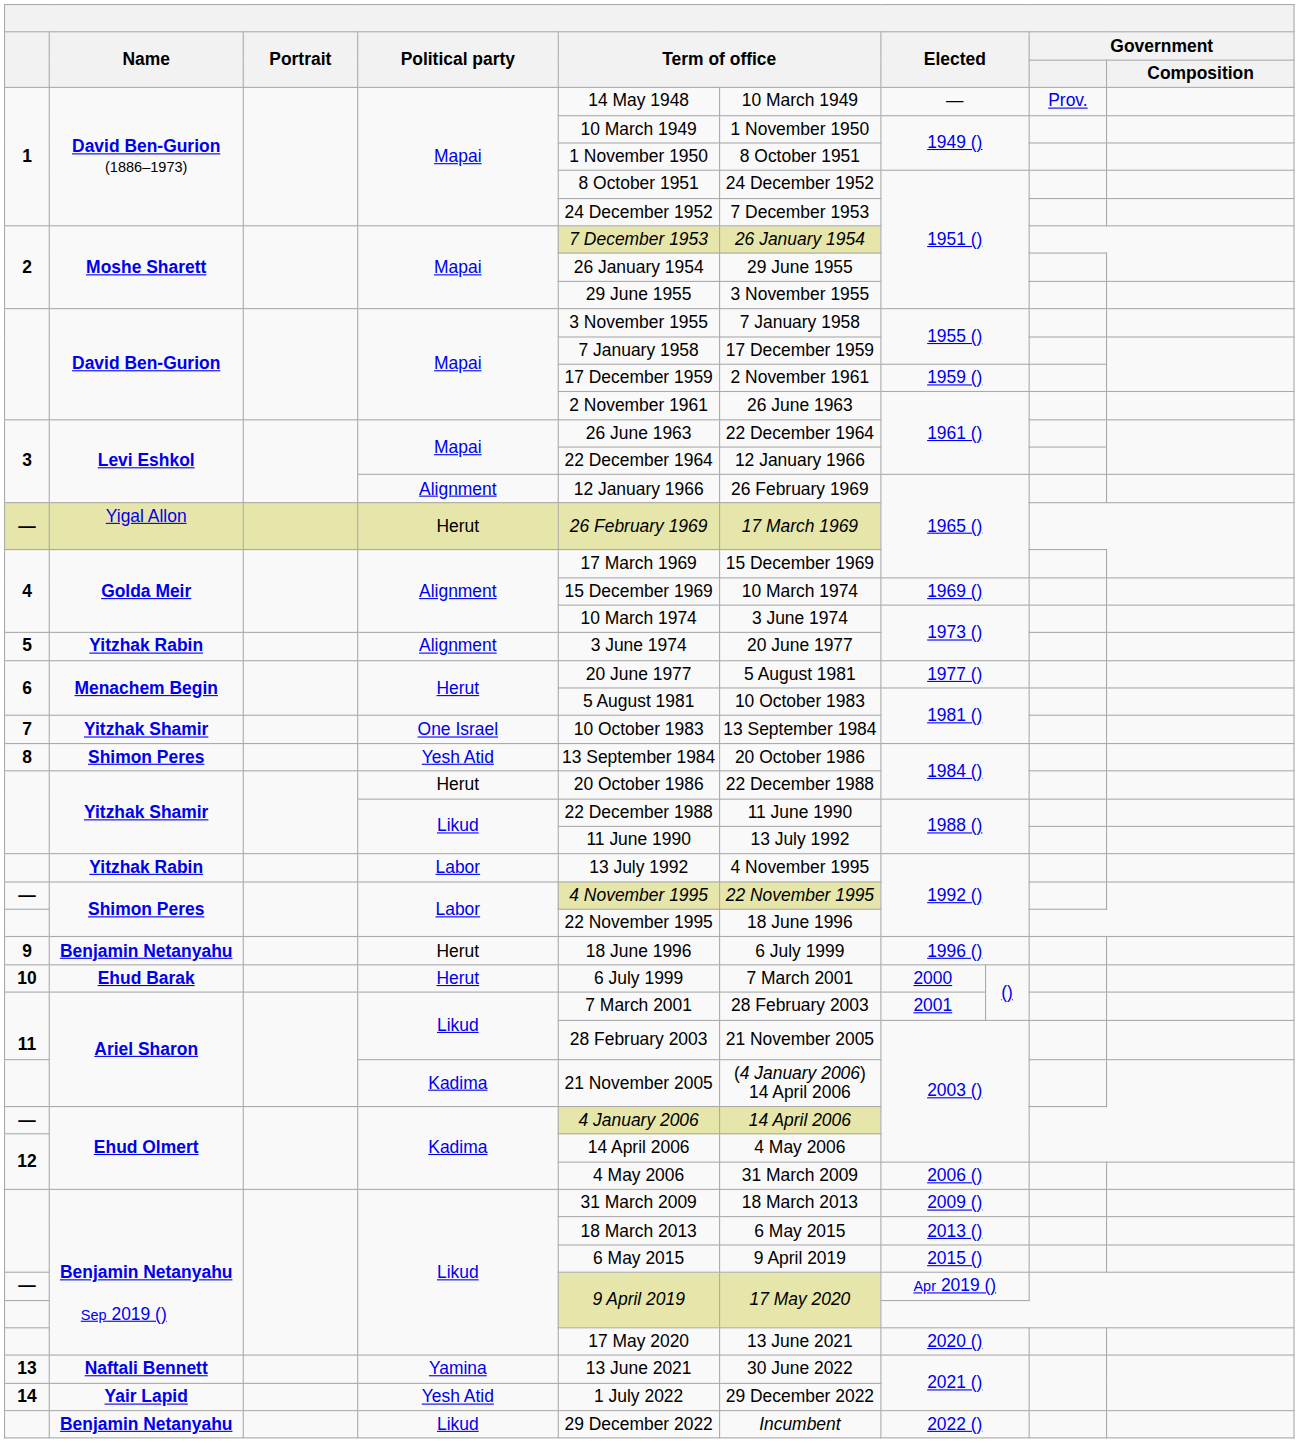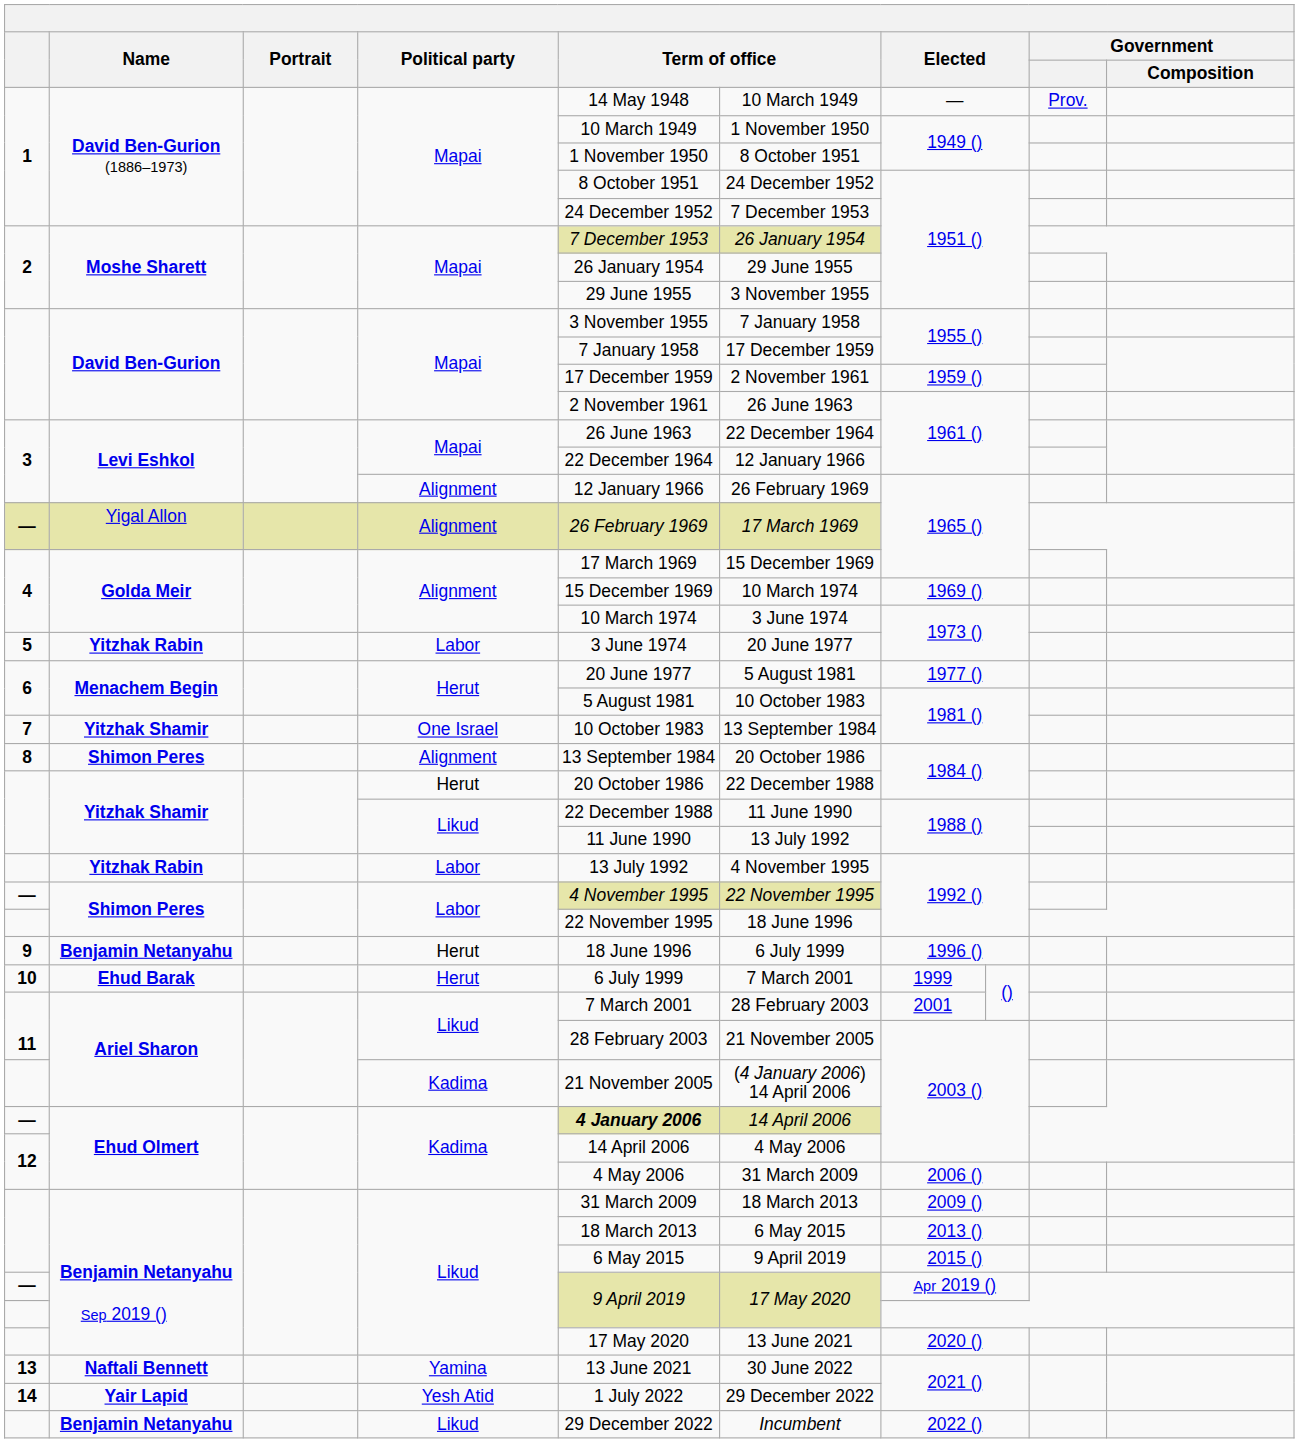(458, 525) Herut -> (458, 525) Alignment
(458, 646) Alignment -> (458, 646) Labor
(458, 757) Yesh Atid -> (458, 757) Alignment
(933, 978) 2000 -> (933, 978) 1999
(639, 1120) normal -> (639, 1120) bold
